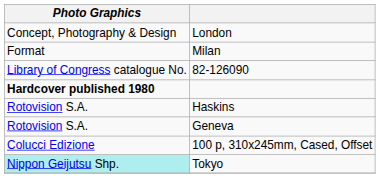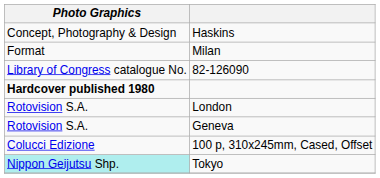(212, 32) London -> (213, 32) Haskins
(213, 107) Haskins -> (212, 107) London
